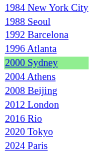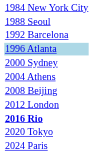(31, 49) no background -> (31, 49) lightblue background
(31, 63) lightgreen background -> (31, 63) no background
(24, 118) normal -> (24, 118) bold
